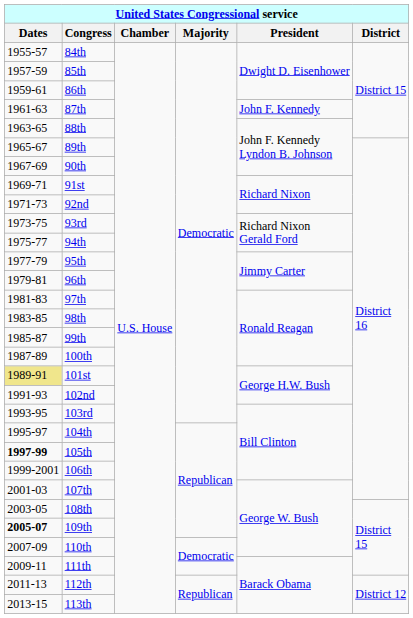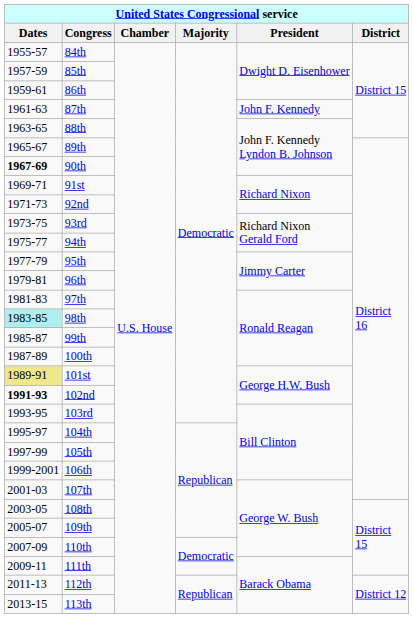(27, 166) normal -> (27, 166) bold
(27, 318) no background -> (27, 318) paleturquoise background
(27, 394) normal -> (27, 394) bold
(27, 451) bold -> (27, 451) normal
(27, 527) bold -> (27, 527) normal
